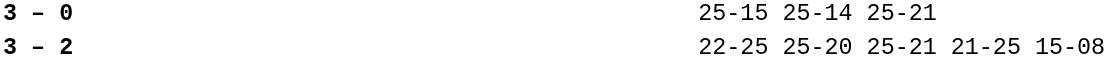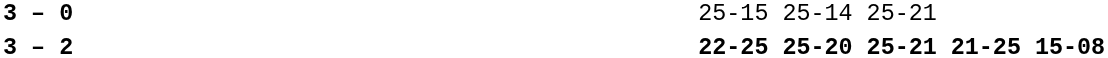(902, 48) normal -> (902, 48) bold
